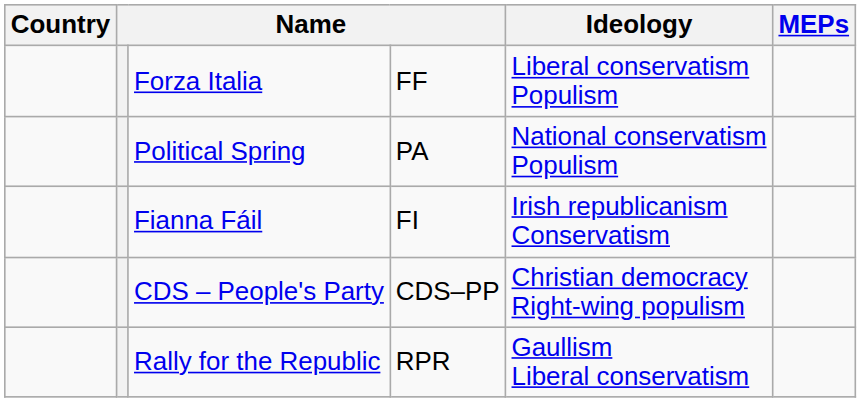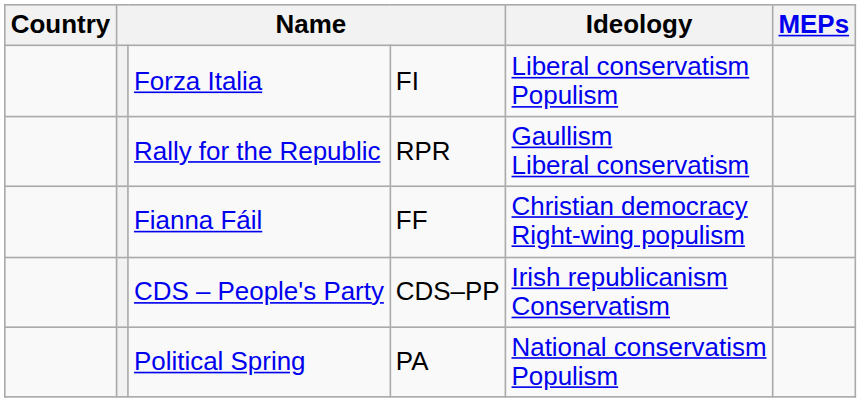(412, 80) FF -> (407, 80) FI
rows swapped: (257, 361) <-> (220, 151)
(407, 221) FI -> (412, 221) FF
(620, 221) Irish republicanism Conservatism -> (630, 221) Christian democracy Right-wing populism
(630, 291) Christian democracy Right-wing populism -> (620, 291) Irish republicanism Conservatism
